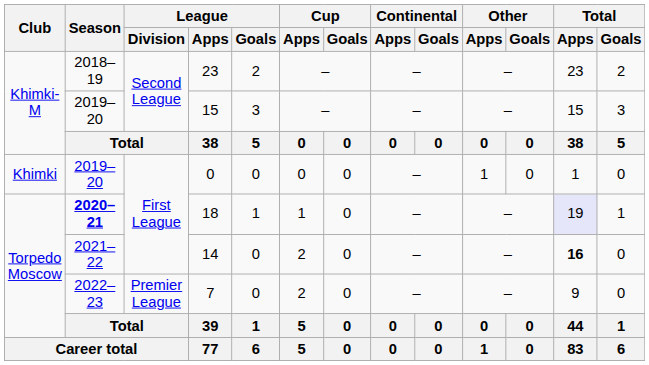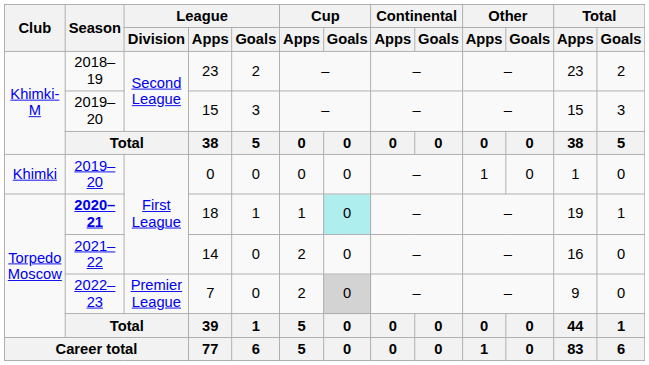(347, 214) no background -> (347, 214) paleturquoise background
(575, 214) lavender background -> (575, 214) no background
(575, 254) bold -> (575, 254) normal
(347, 294) no background -> (347, 294) lightgrey background
